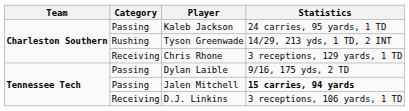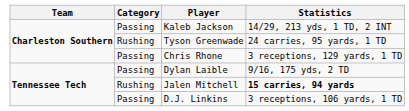(317, 27) 24 carries, 95 yards, 1 TD -> (320, 27) 14/29, 213 yds, 1 TD, 2 INT
(320, 41) 14/29, 213 yds, 1 TD, 2 INT -> (317, 41) 24 carries, 95 yards, 1 TD
(136, 56) Receiving -> (136, 56) Passing
(130, 84) Passing -> (136, 84) Rushing
(136, 99) Receiving -> (136, 99) Passing
